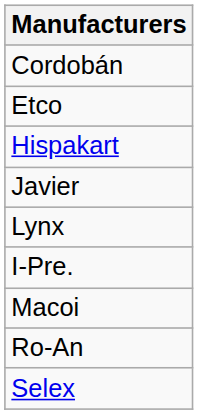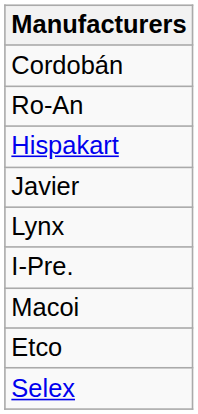(37, 105) Etco -> (47, 105) Ro-An
(47, 347) Ro-An -> (37, 347) Etco
